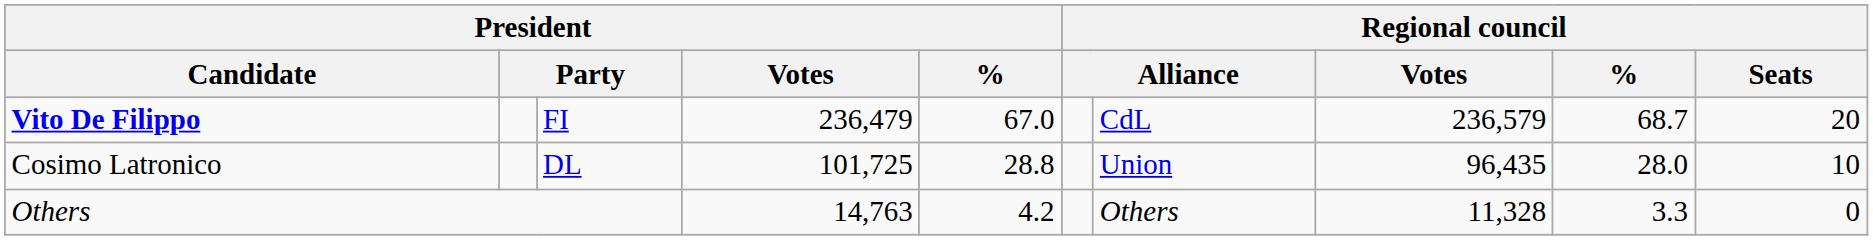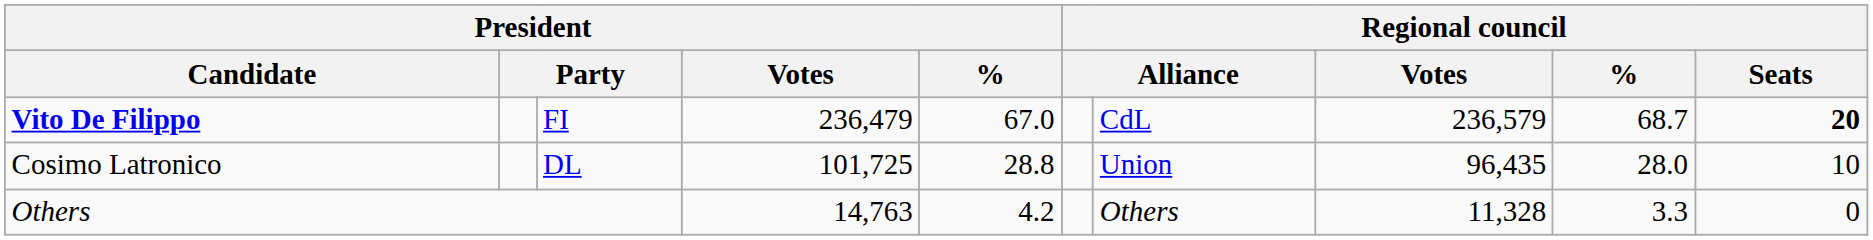(1846, 119) normal -> (1846, 119) bold
